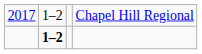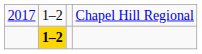(52, 37) no background -> (52, 37) gold background
